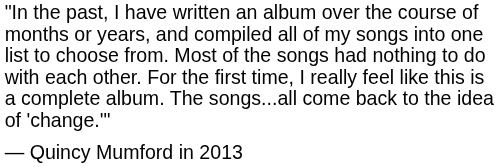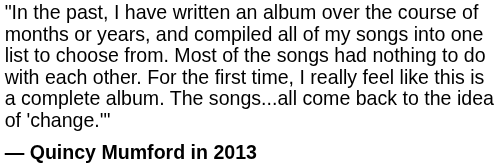(124, 152) normal -> (131, 152) bold
